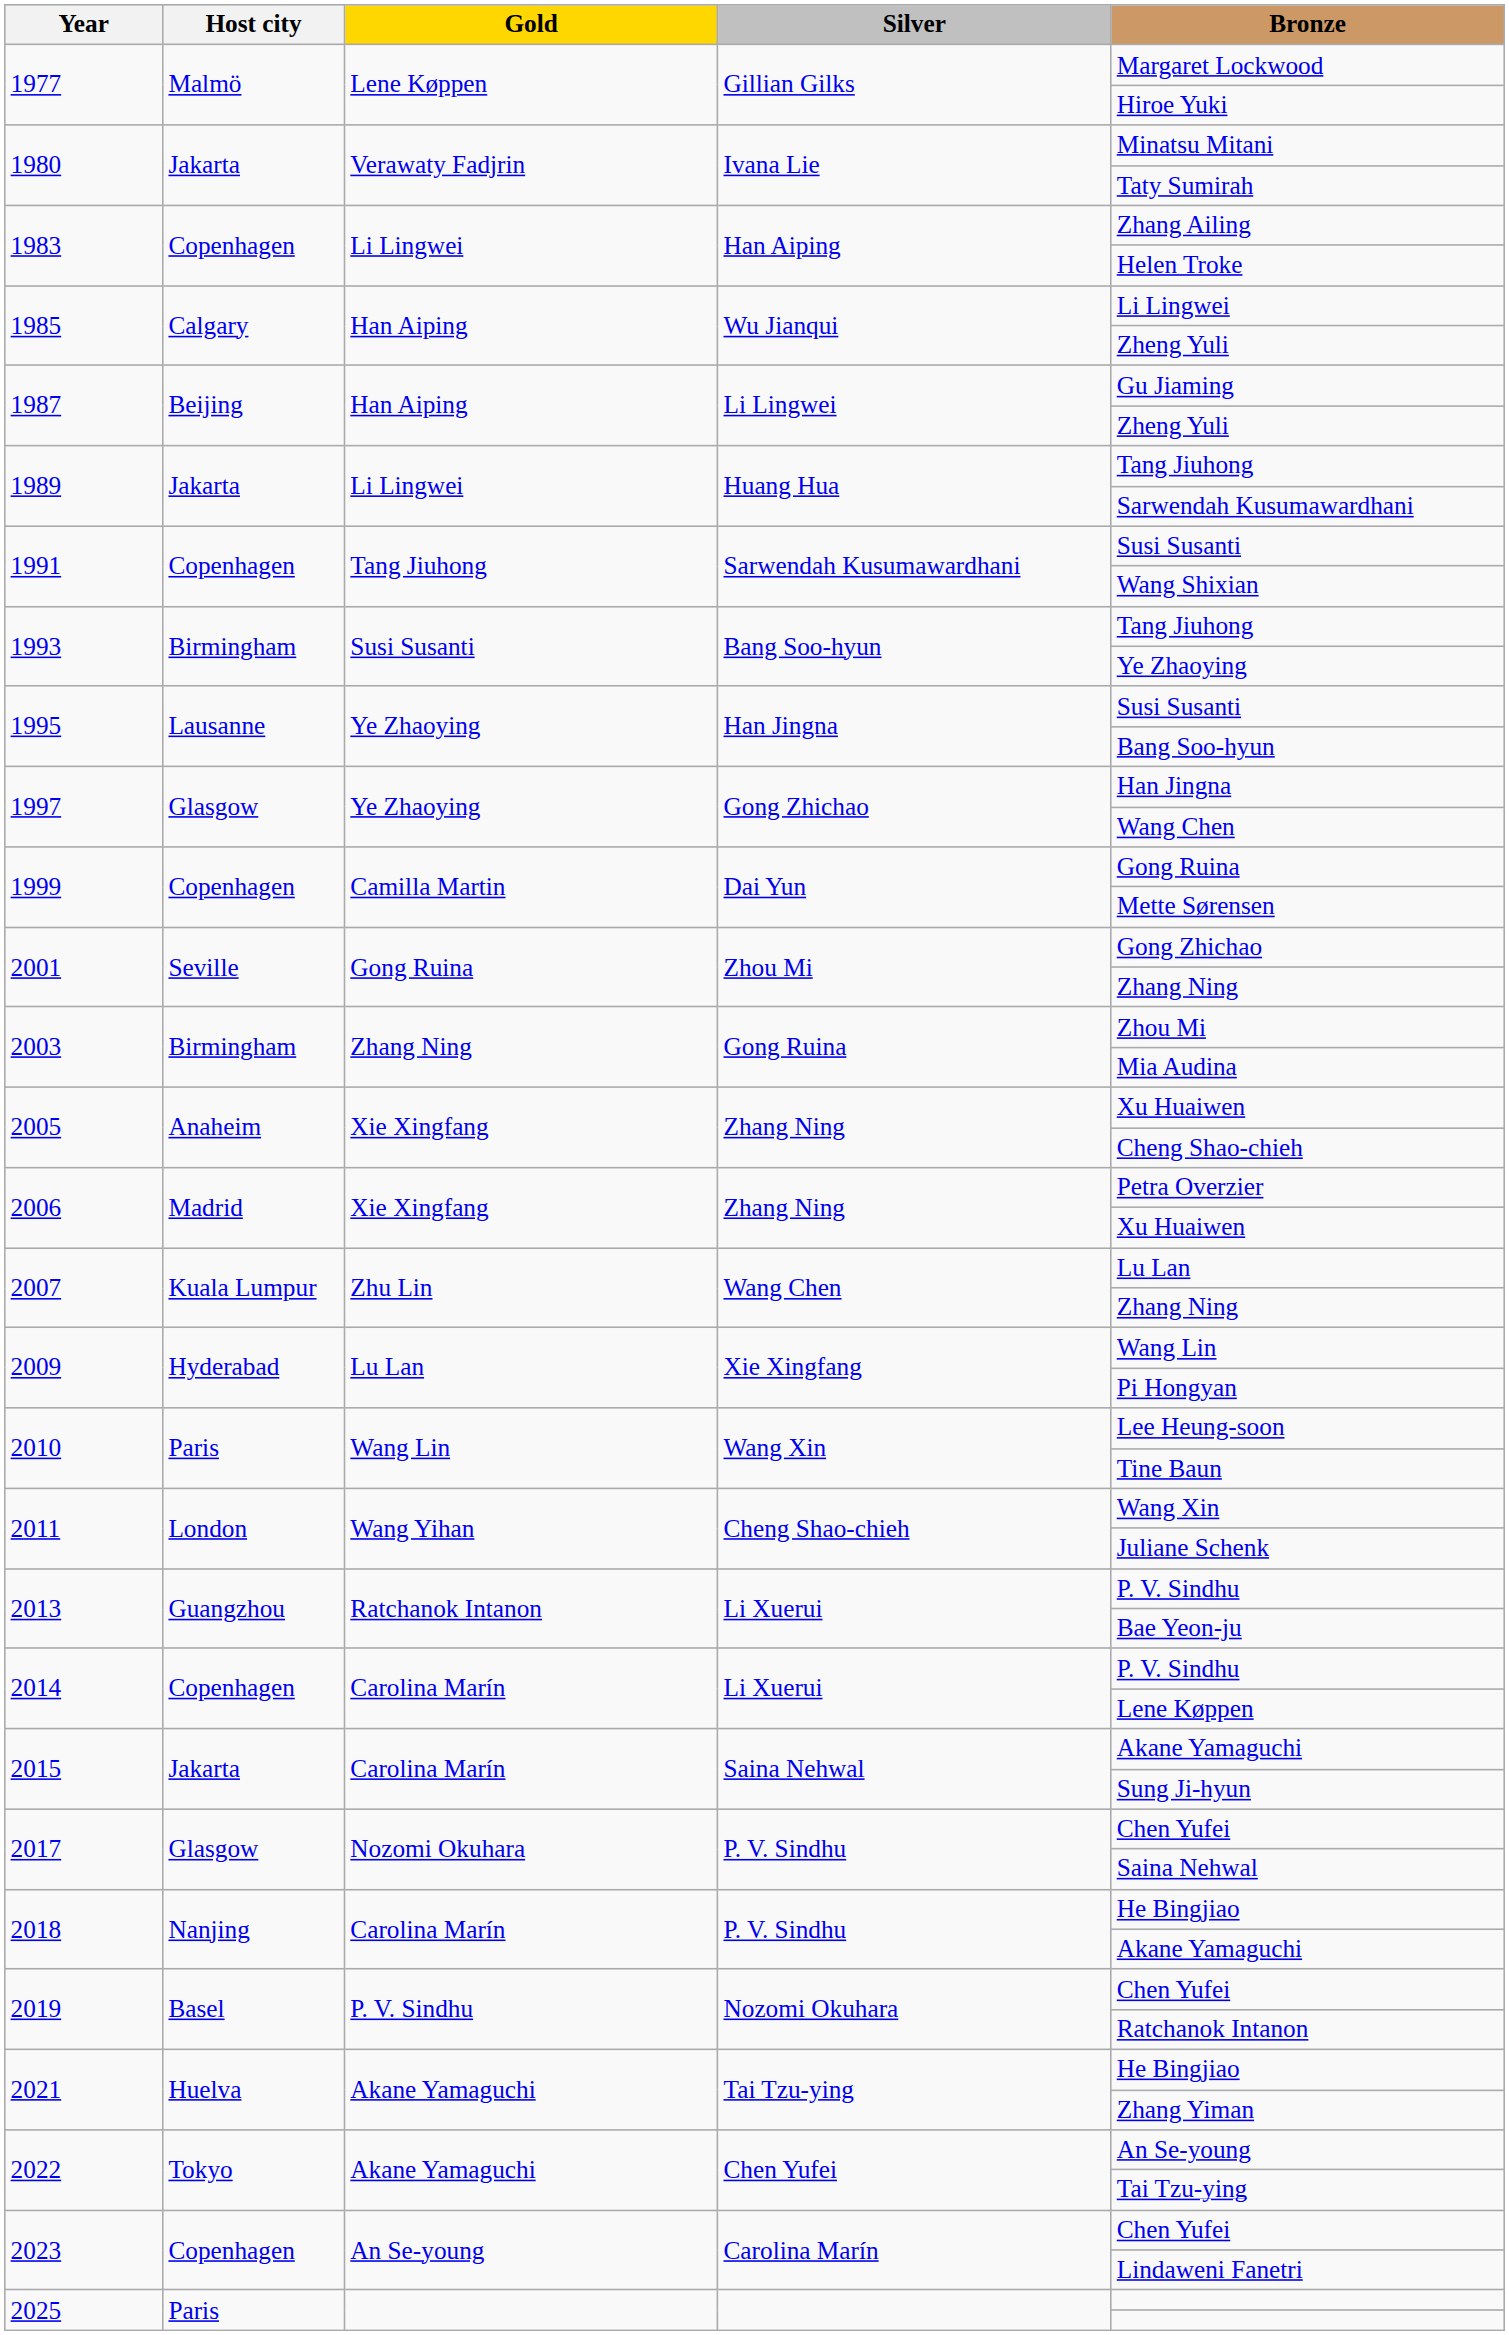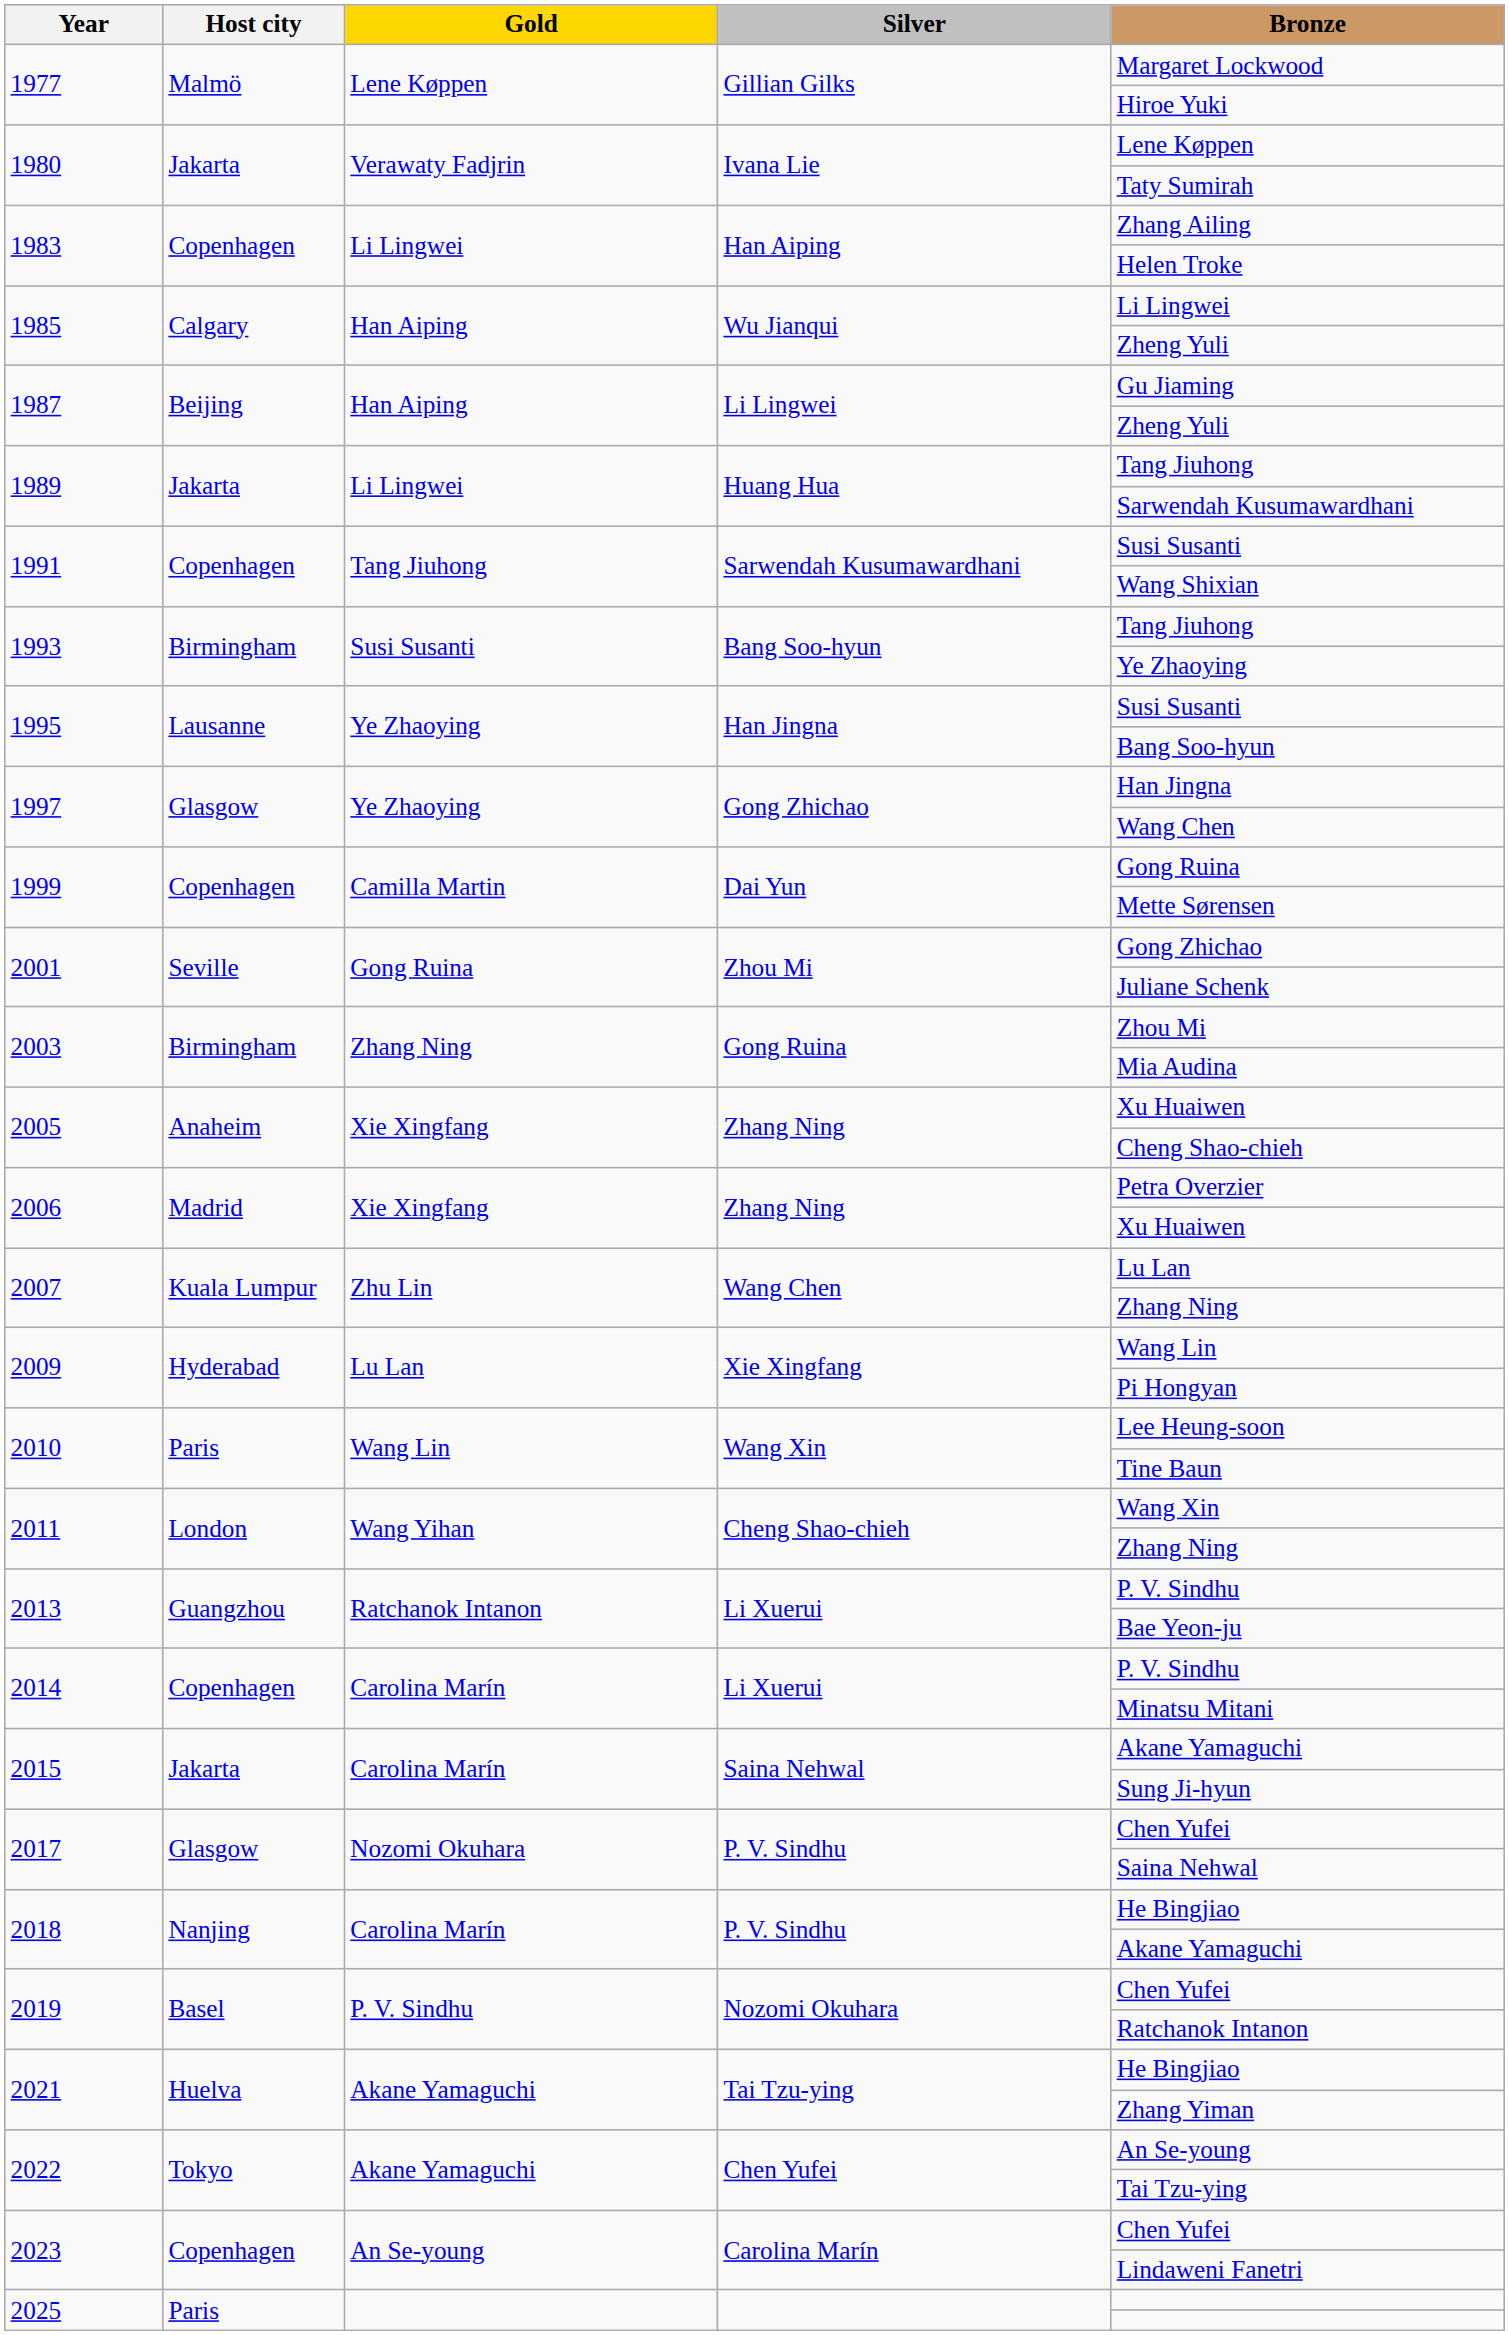(1195, 144) Minatsu Mitani -> (1185, 144) Lene Køppen
(1177, 986) Zhang Ning -> (1193, 986) Juliane Schenk
(1193, 1548) Juliane Schenk -> (1177, 1548) Zhang Ning
(1185, 1708) Lene Køppen -> (1195, 1708) Minatsu Mitani
